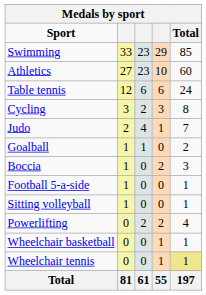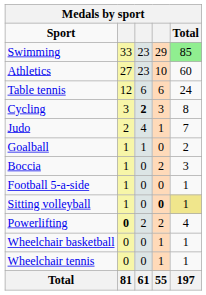(186, 52) no background -> (186, 52) lightgreen background
(144, 109) normal -> (144, 109) bold
(161, 204) normal -> (161, 204) bold
(186, 204) no background -> (186, 204) khaki background
(126, 223) normal -> (126, 223) bold
(186, 261) khaki background -> (186, 261) no background
